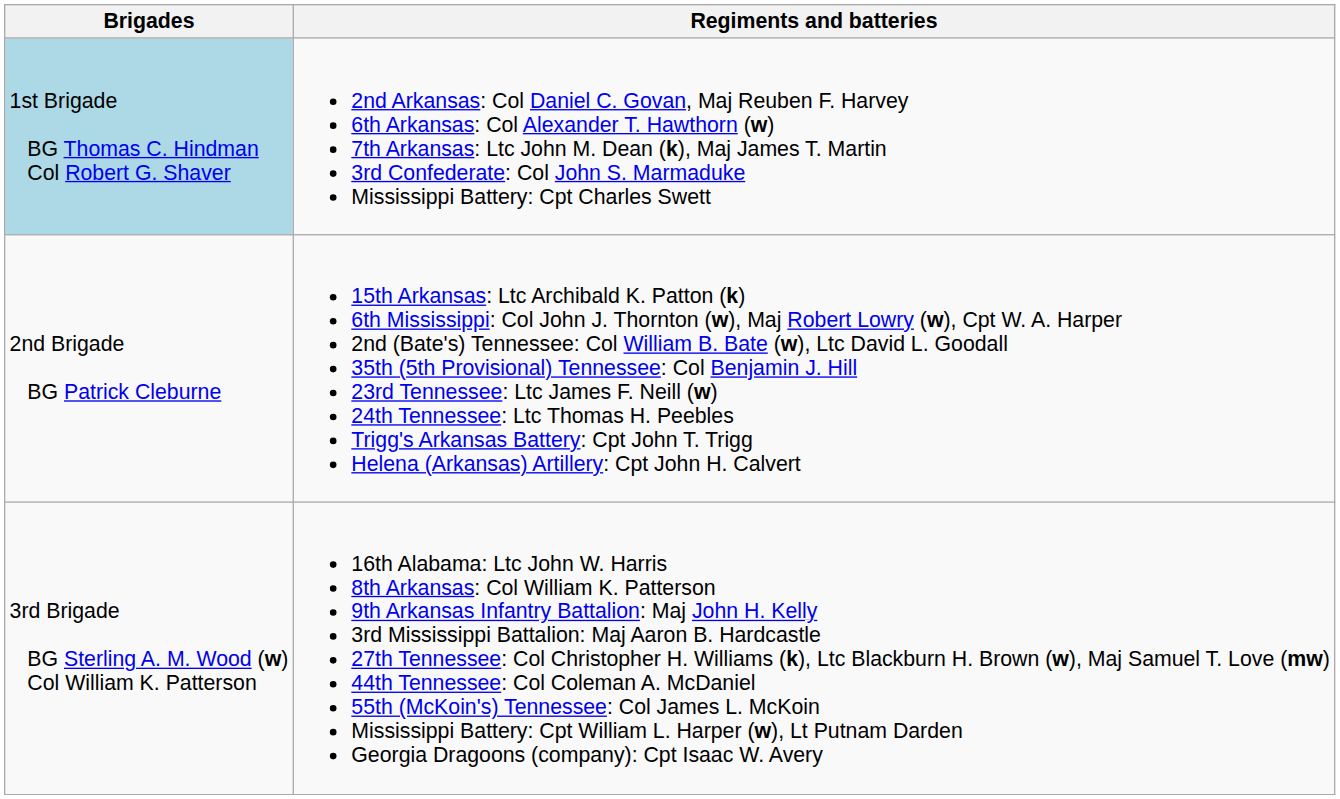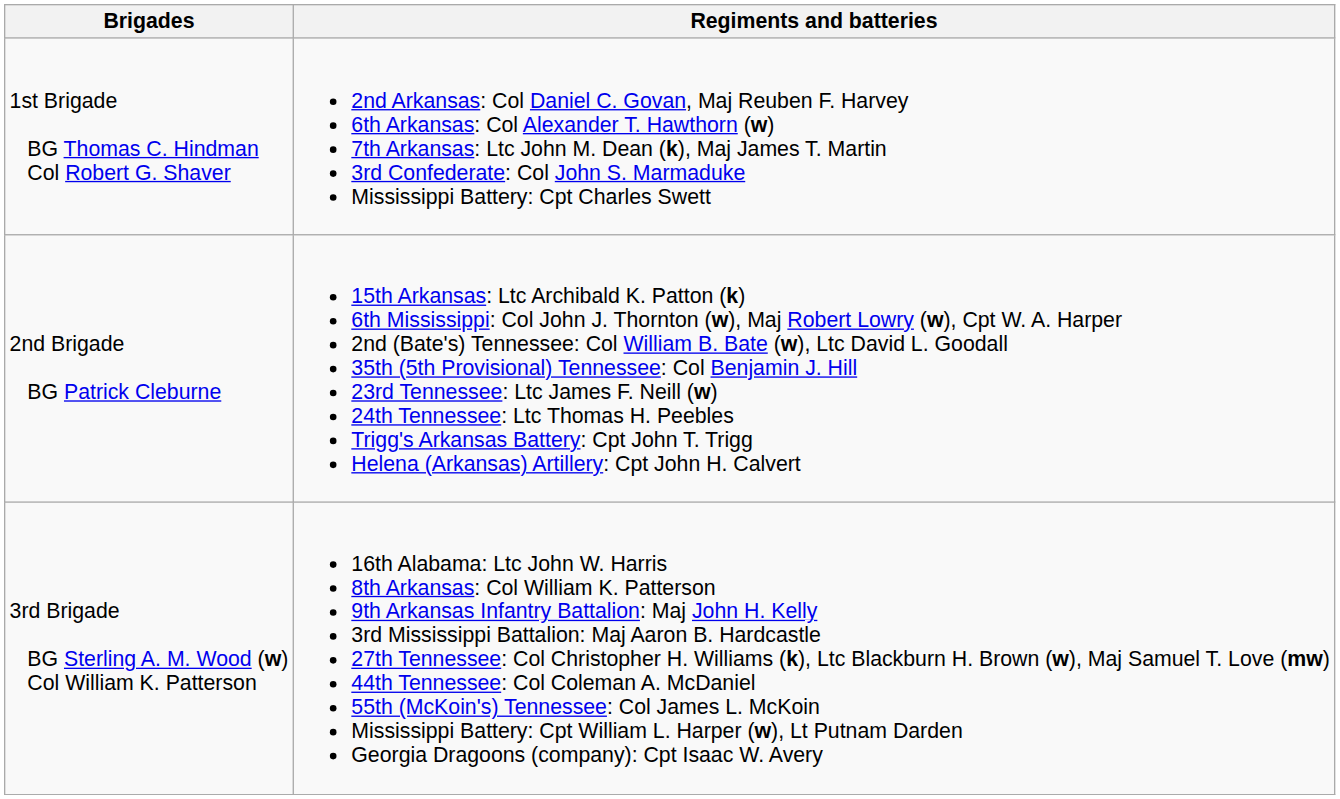(134, 136) lightblue background -> (134, 136) no background
